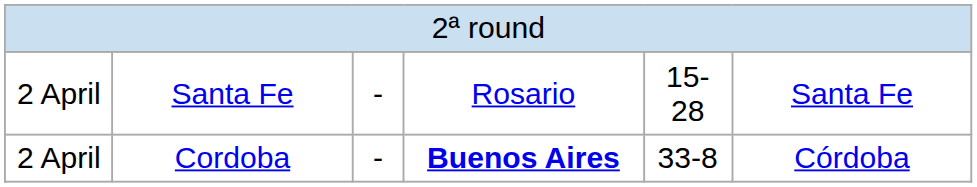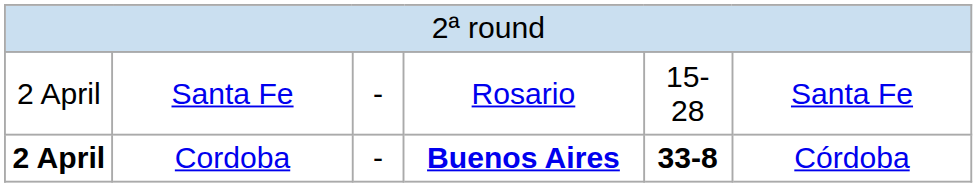(59, 157) normal -> (59, 157) bold
(688, 157) normal -> (688, 157) bold
